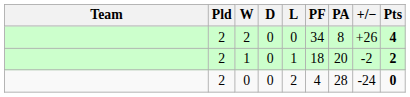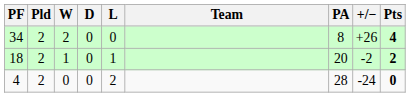columns swapped: (106, 15) <-> (317, 15)
